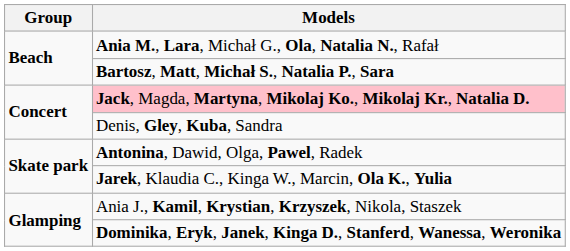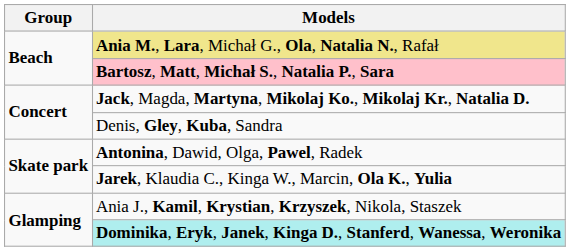(267, 44) no background -> (267, 44) khaki background
(245, 71) no background -> (245, 71) pink background
(313, 98) pink background -> (313, 98) no background
(329, 233) no background -> (329, 233) paleturquoise background
